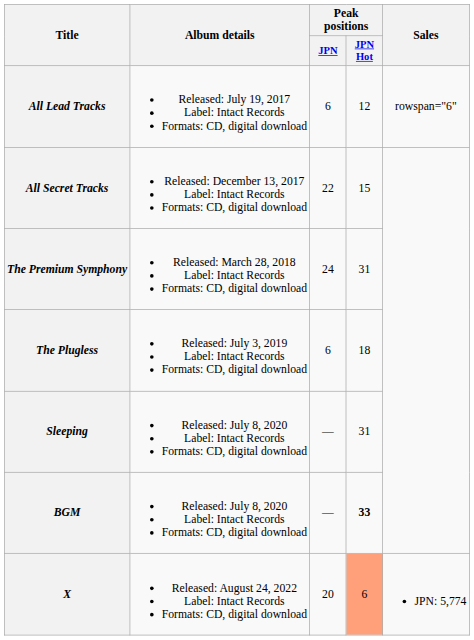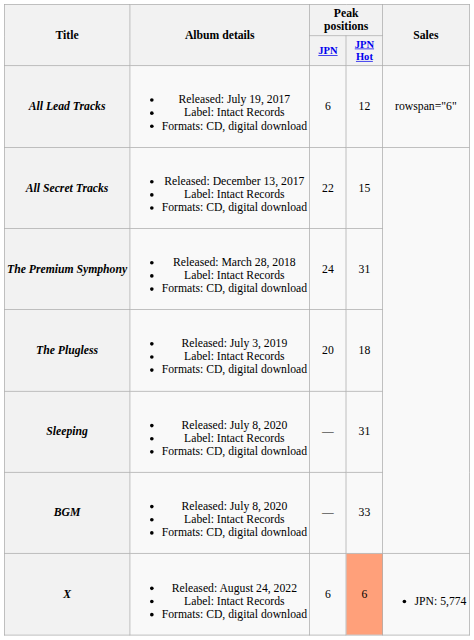(328, 350) 6 -> (328, 350) 20
(364, 513) bold -> (364, 513) normal
(328, 594) 20 -> (328, 594) 6
